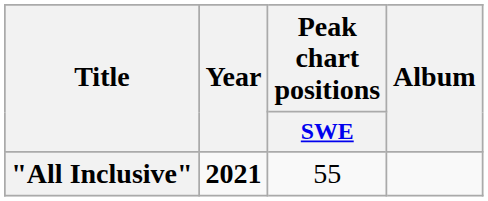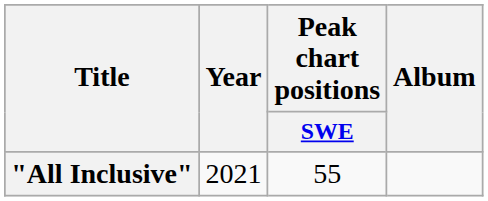(233, 173) bold -> (233, 173) normal
